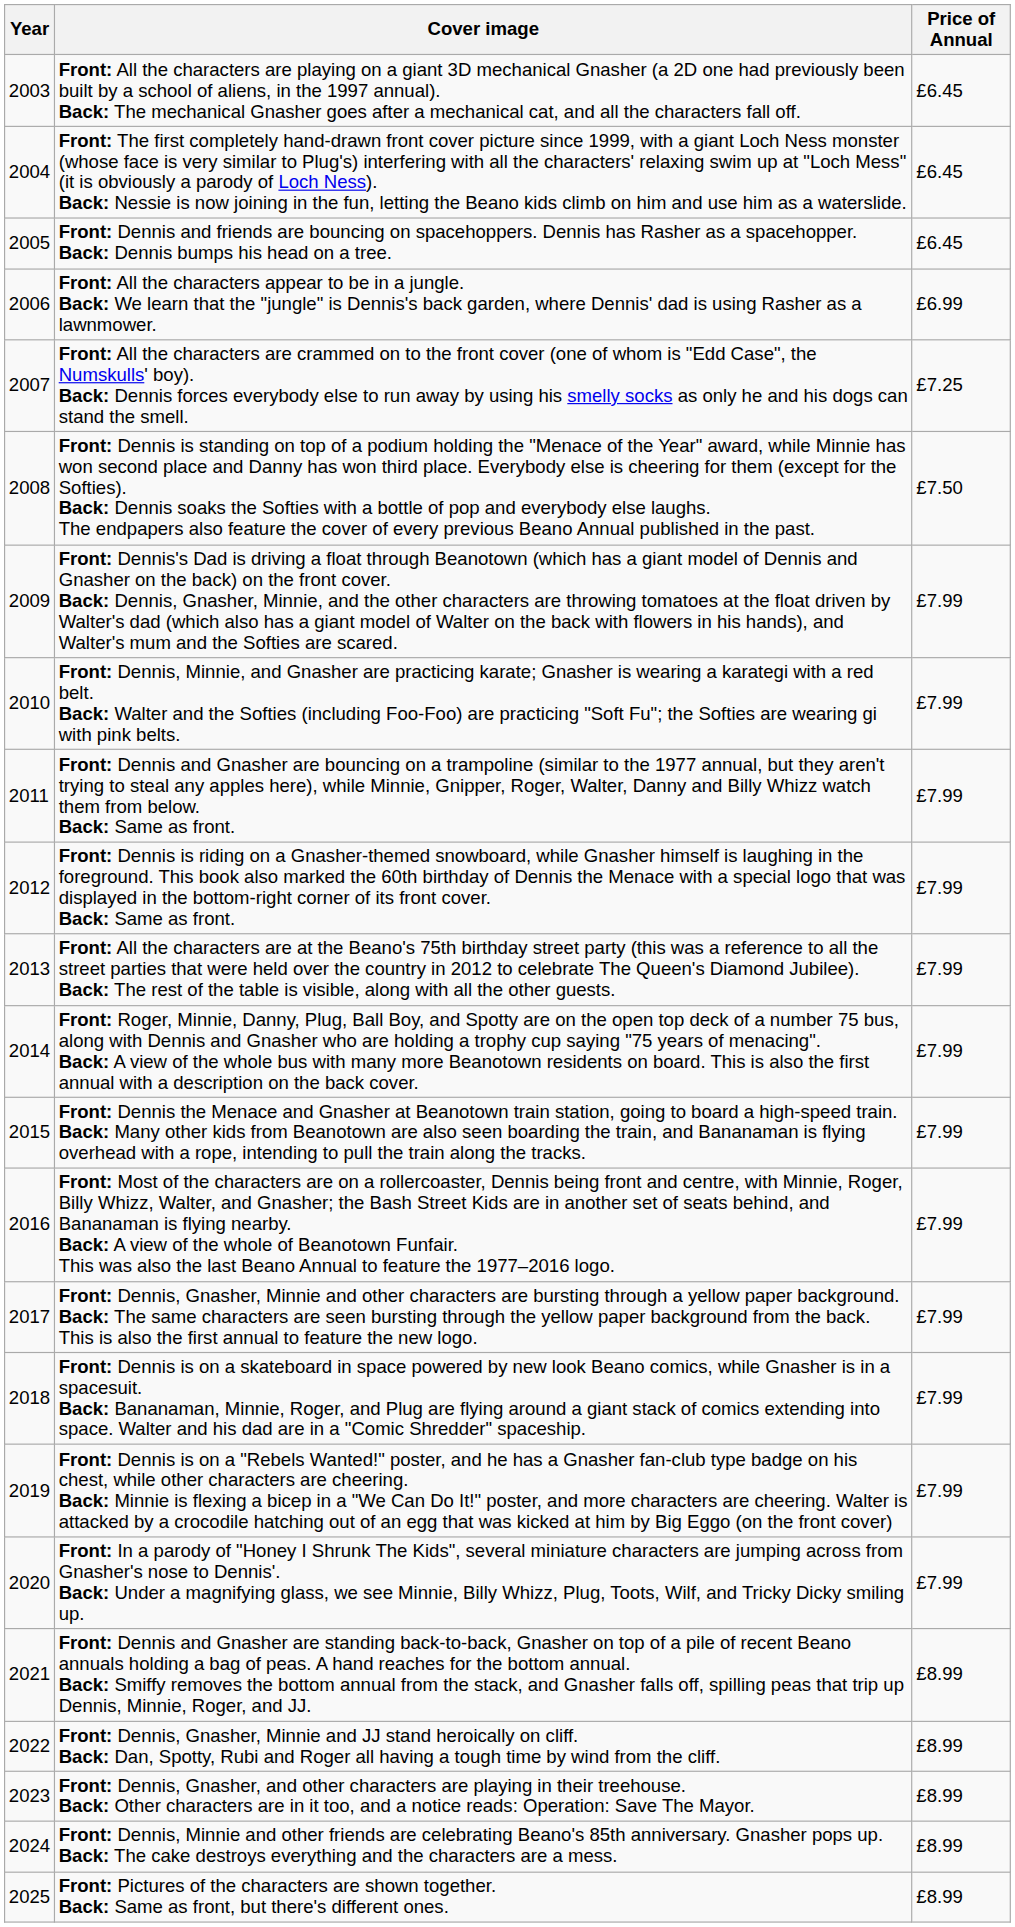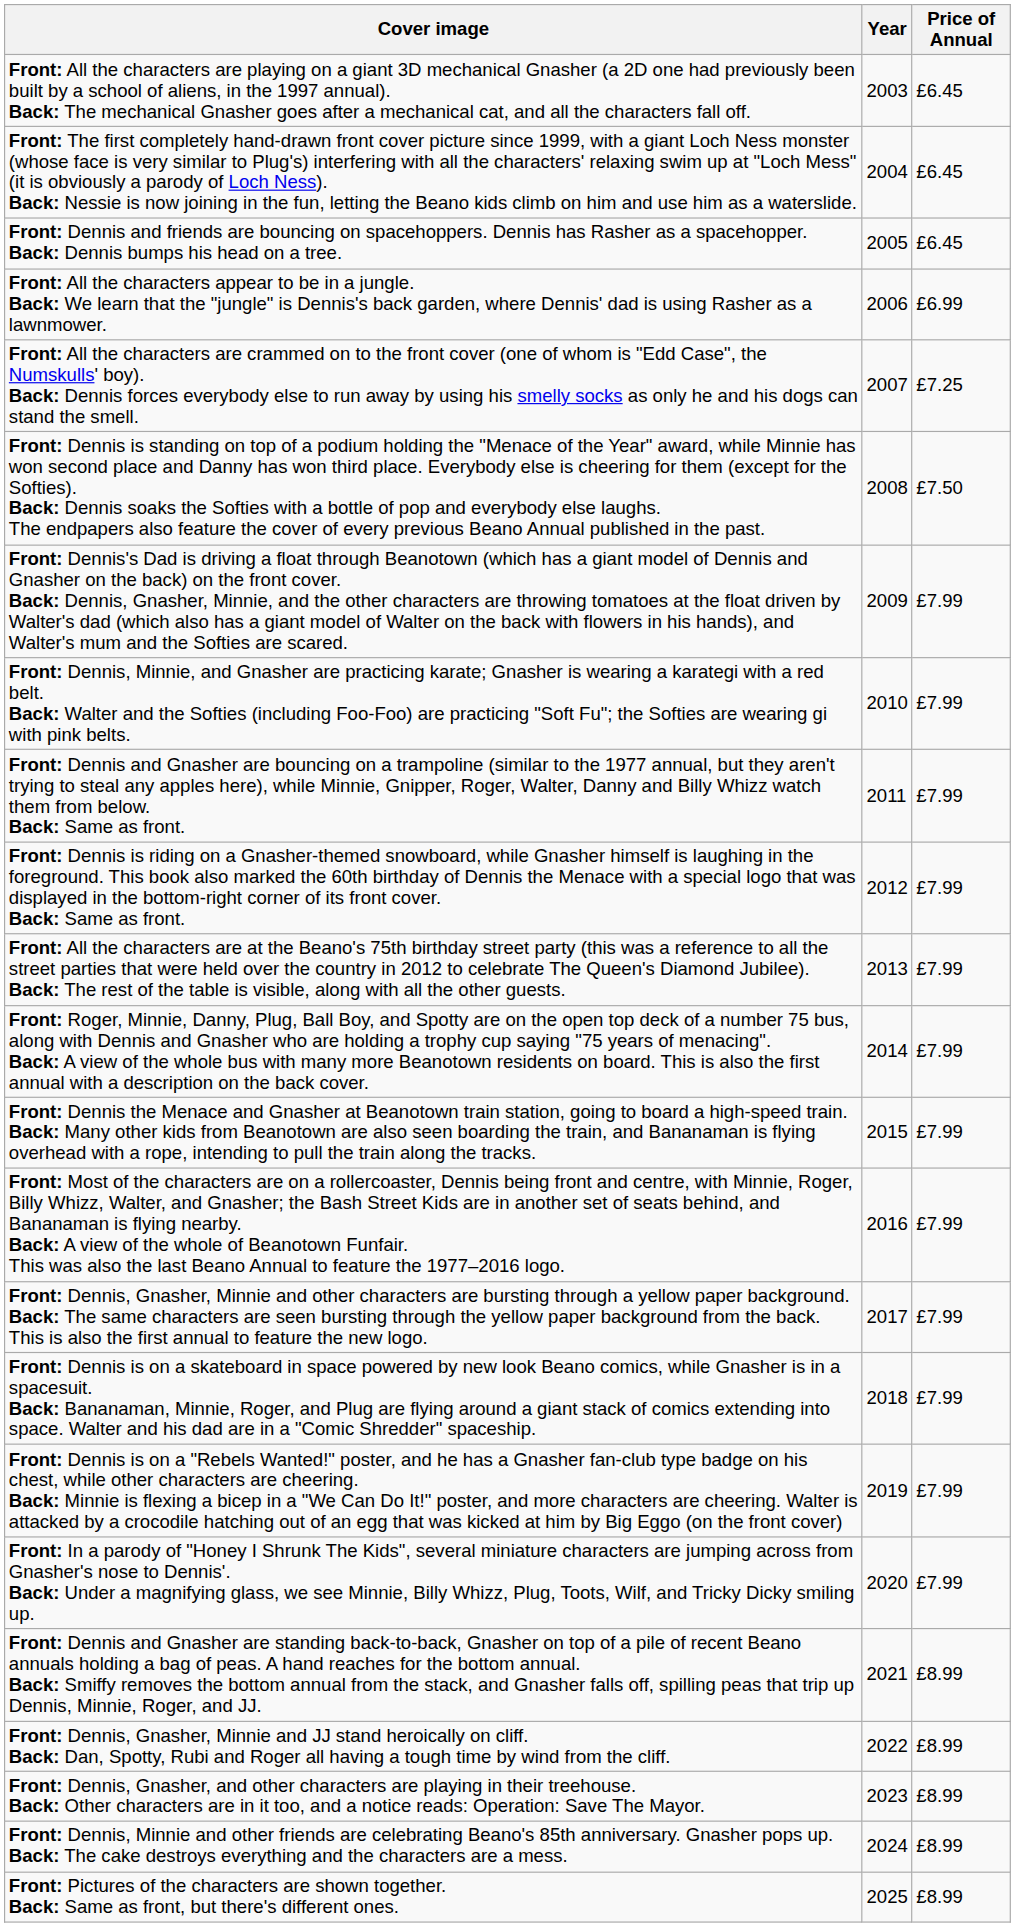columns swapped: (30, 29) <-> (483, 29)
